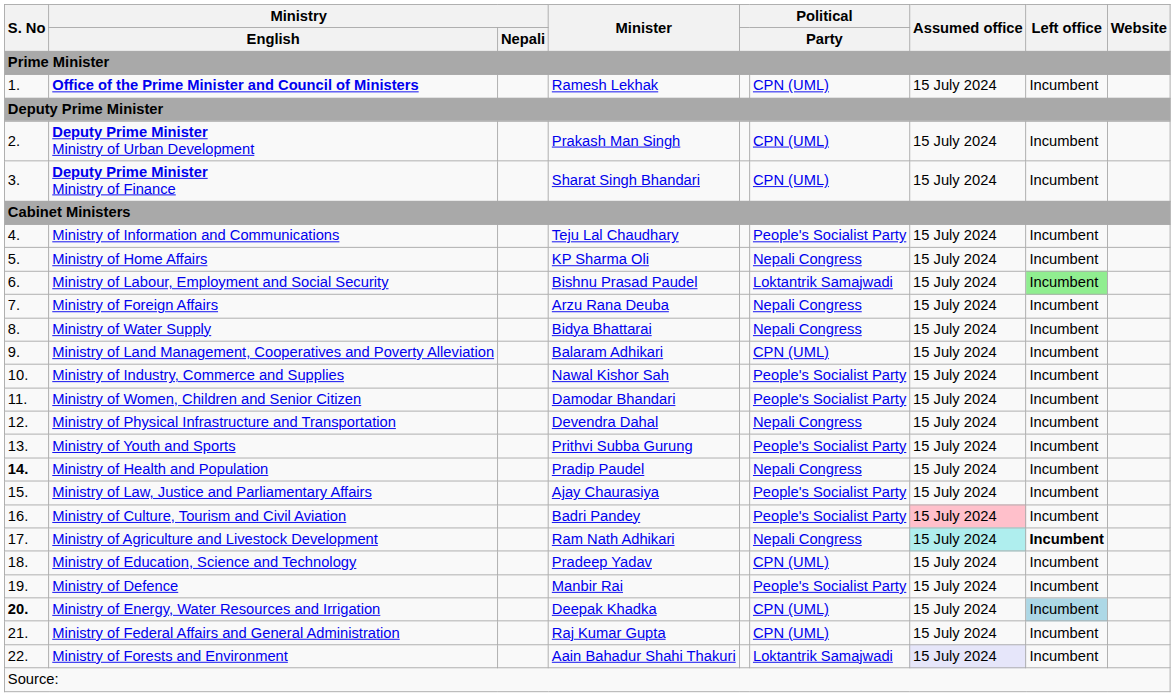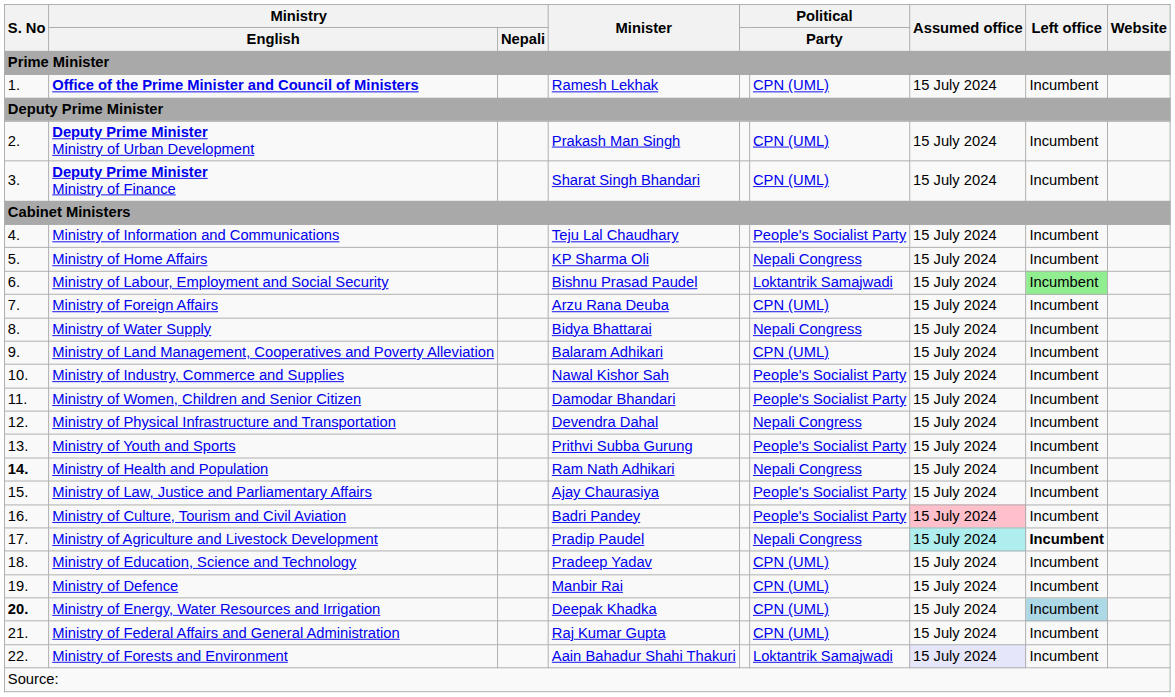(807, 306) Nepali Congress -> (791, 306) CPN (UML)
(598, 469) Pradip Paudel -> (613, 469) Ram Nath Adhikari
(613, 539) Ram Nath Adhikari -> (598, 539) Pradip Paudel
(830, 586) People's Socialist Party -> (791, 586) CPN (UML)
